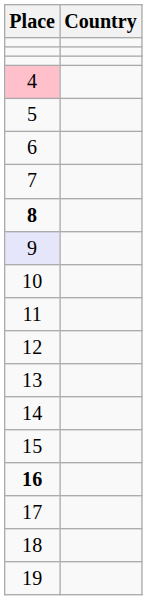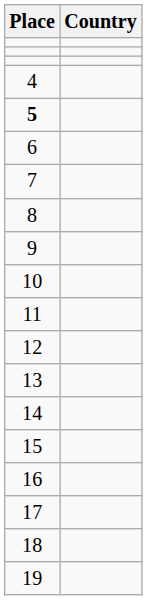(32, 82) pink background -> (32, 82) no background
(32, 115) normal -> (32, 115) bold
(32, 214) bold -> (32, 214) normal
(32, 247) lavender background -> (32, 247) no background
(32, 479) bold -> (32, 479) normal
